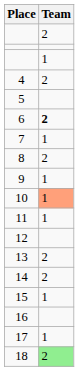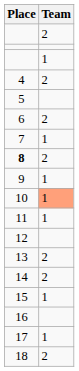(45, 119) bold -> (45, 119) normal
(21, 158) normal -> (21, 158) bold
(45, 356) lightgreen background -> (45, 356) no background
